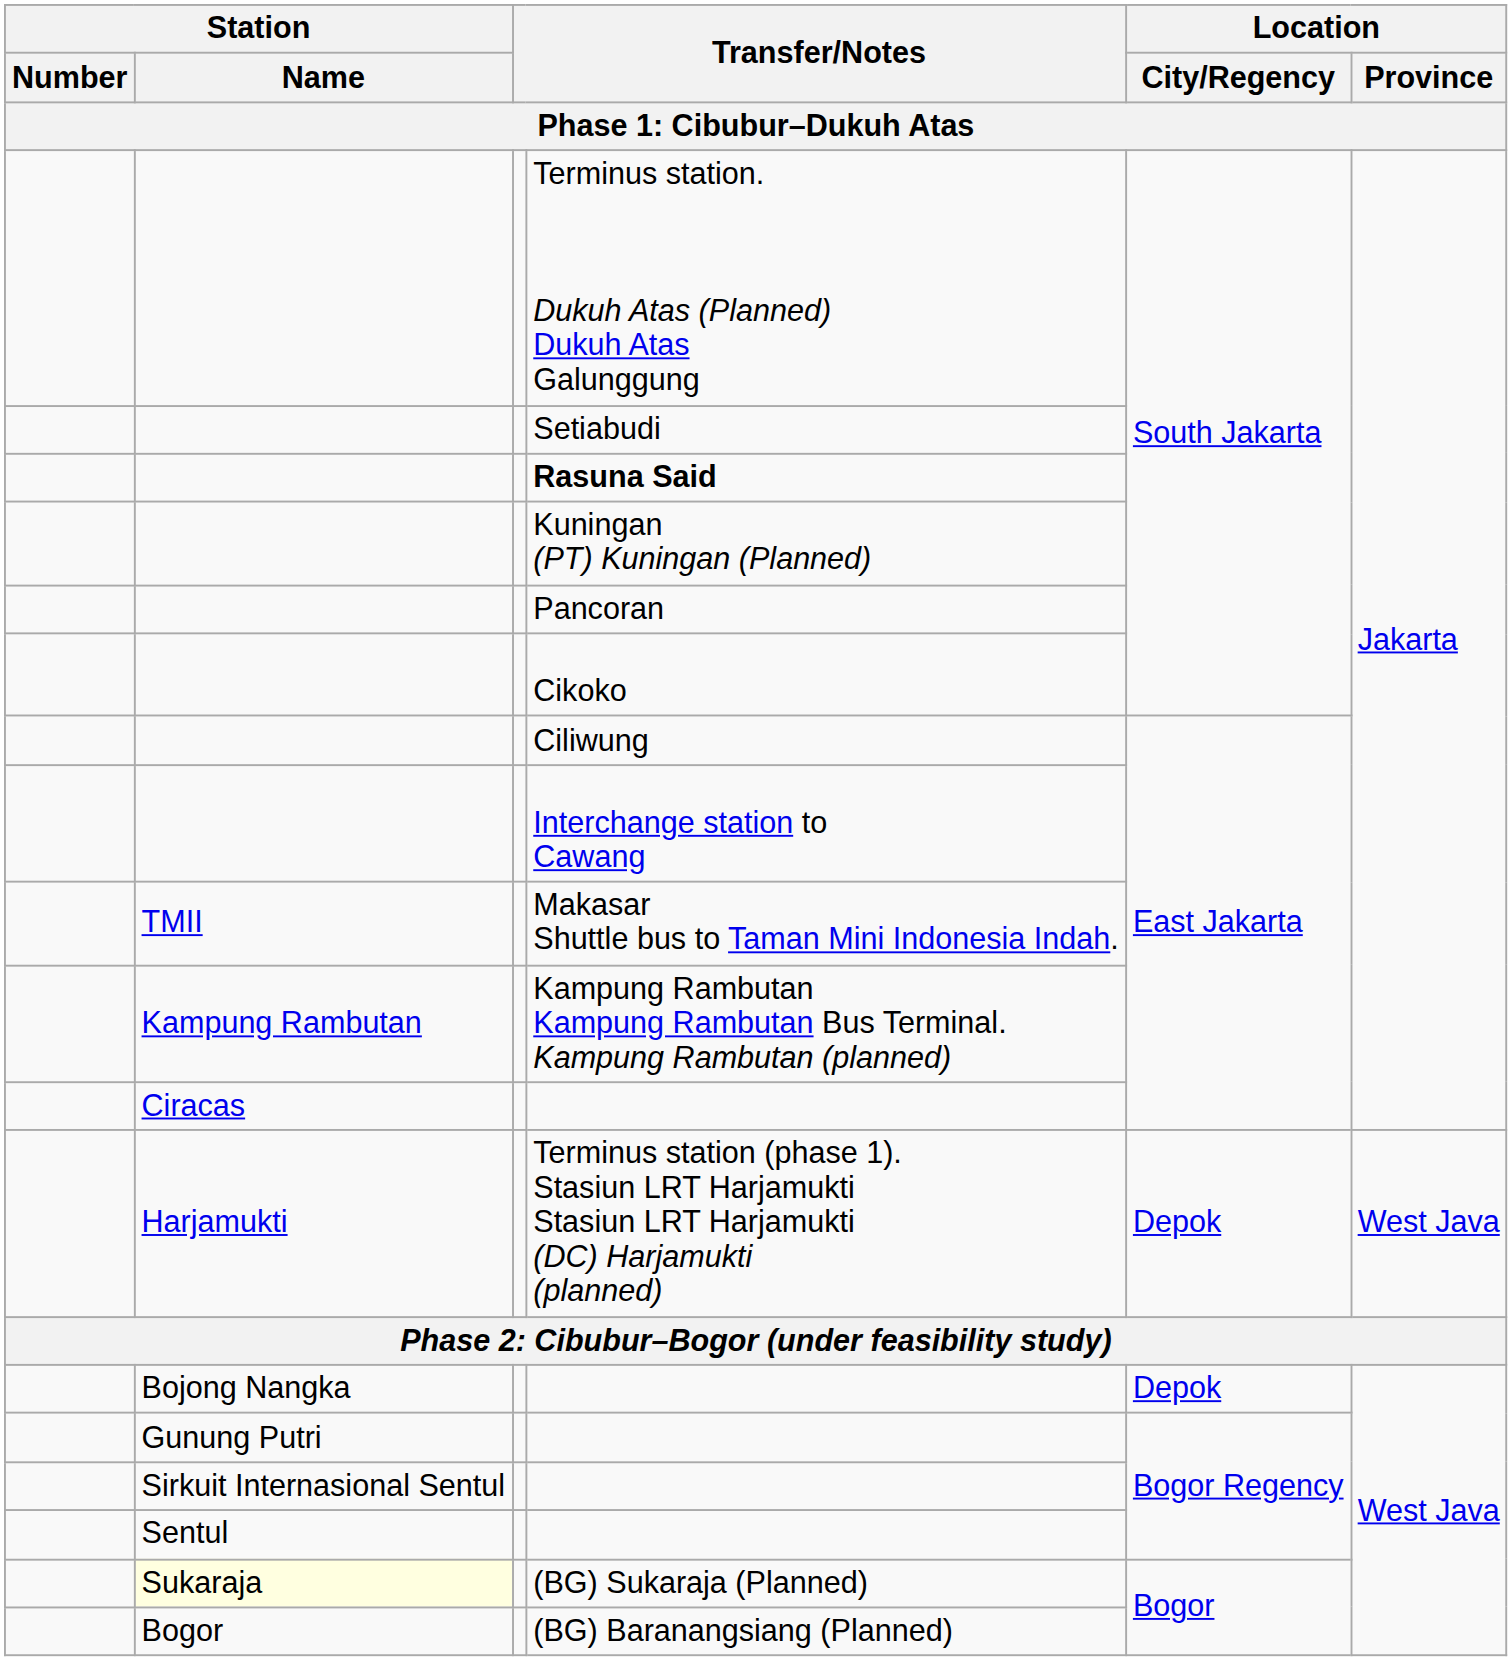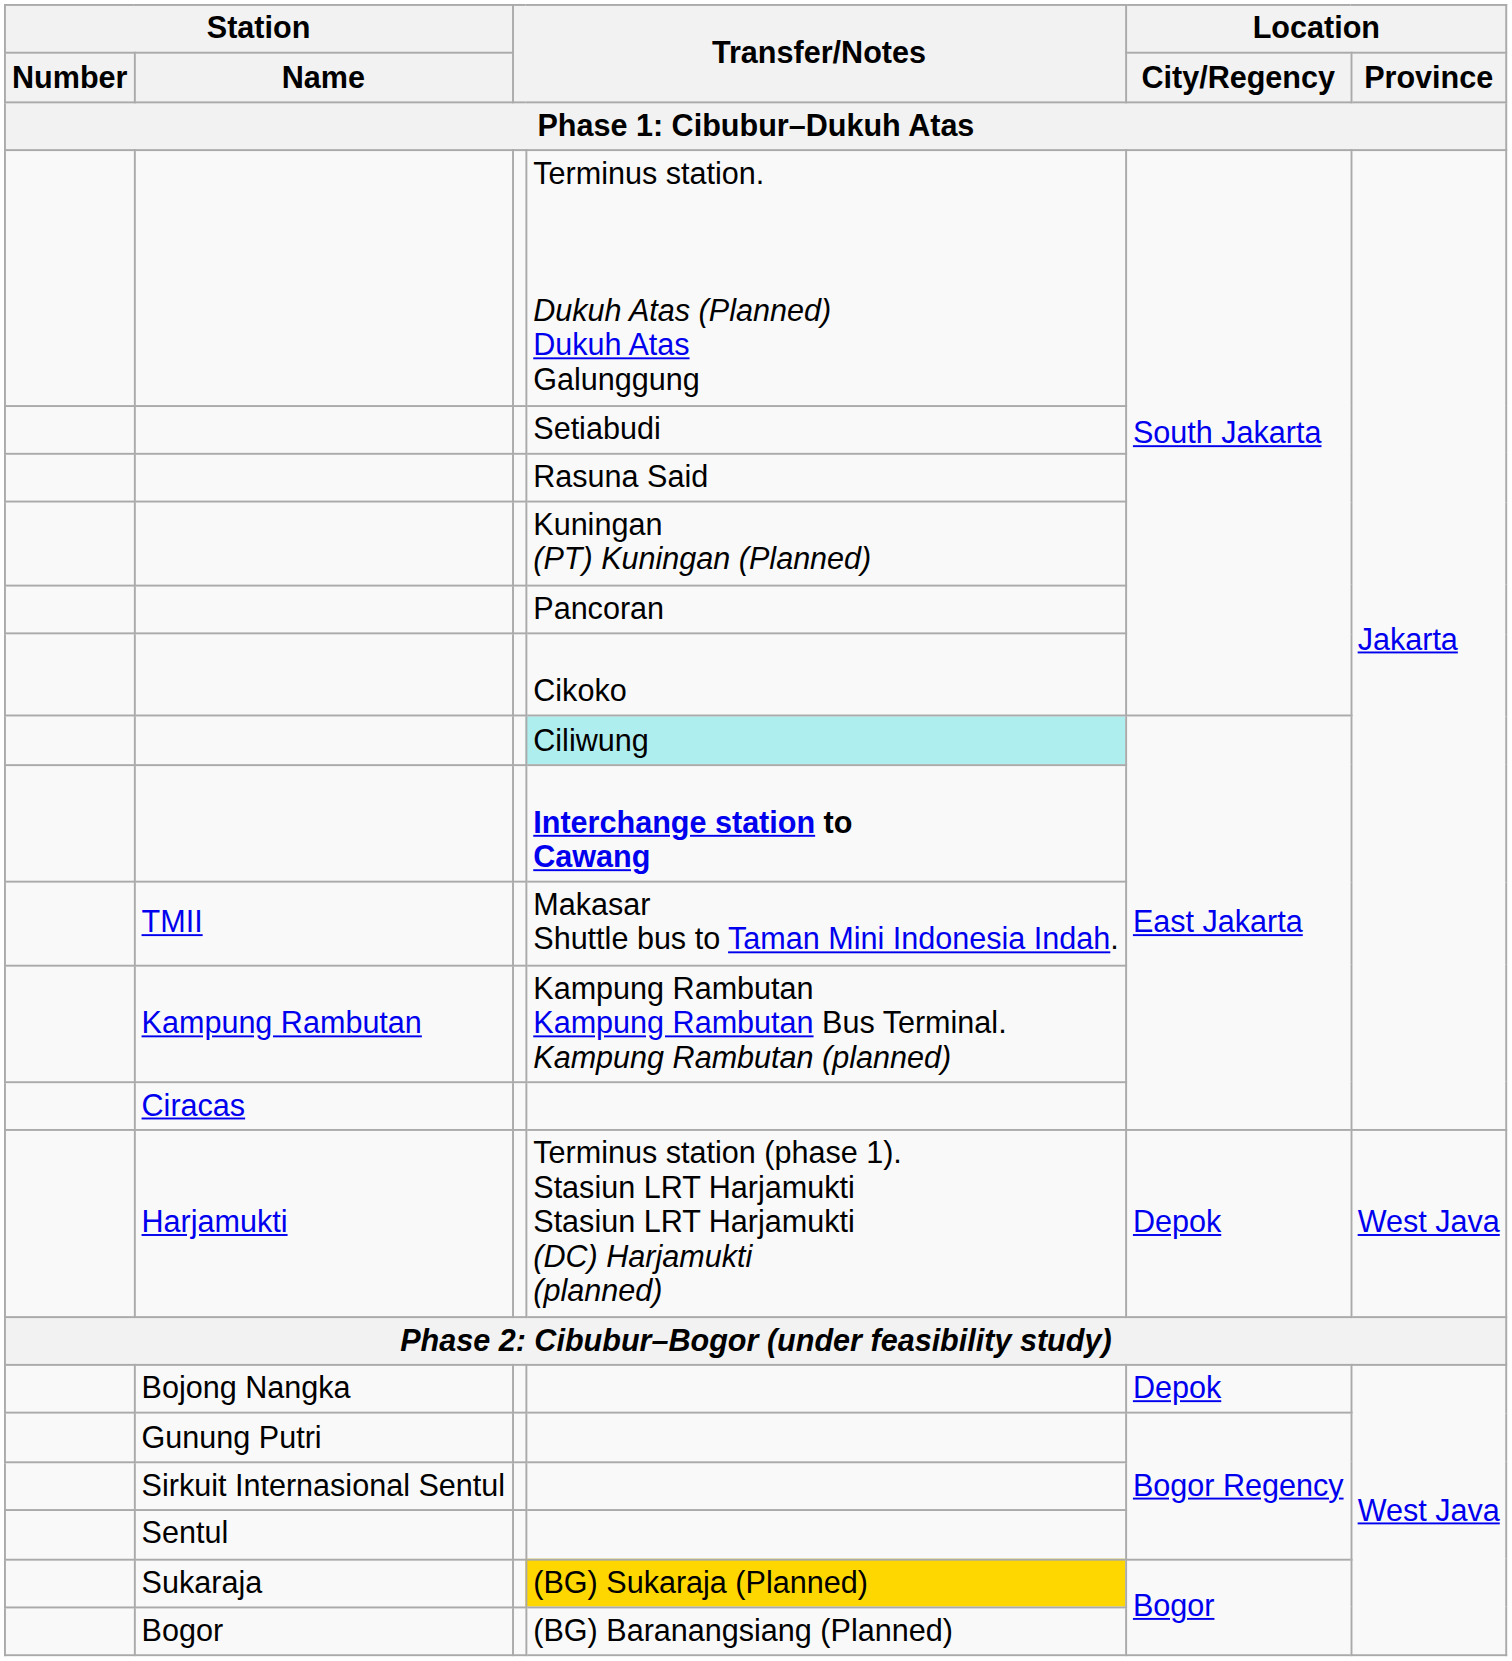(625, 477) bold -> (621, 477) normal
(591, 739) no background -> (591, 739) paleturquoise background
(680, 840) normal -> (693, 840) bold
(202, 1582) lightyellow background -> (202, 1582) no background
(701, 1582) no background -> (701, 1582) gold background
